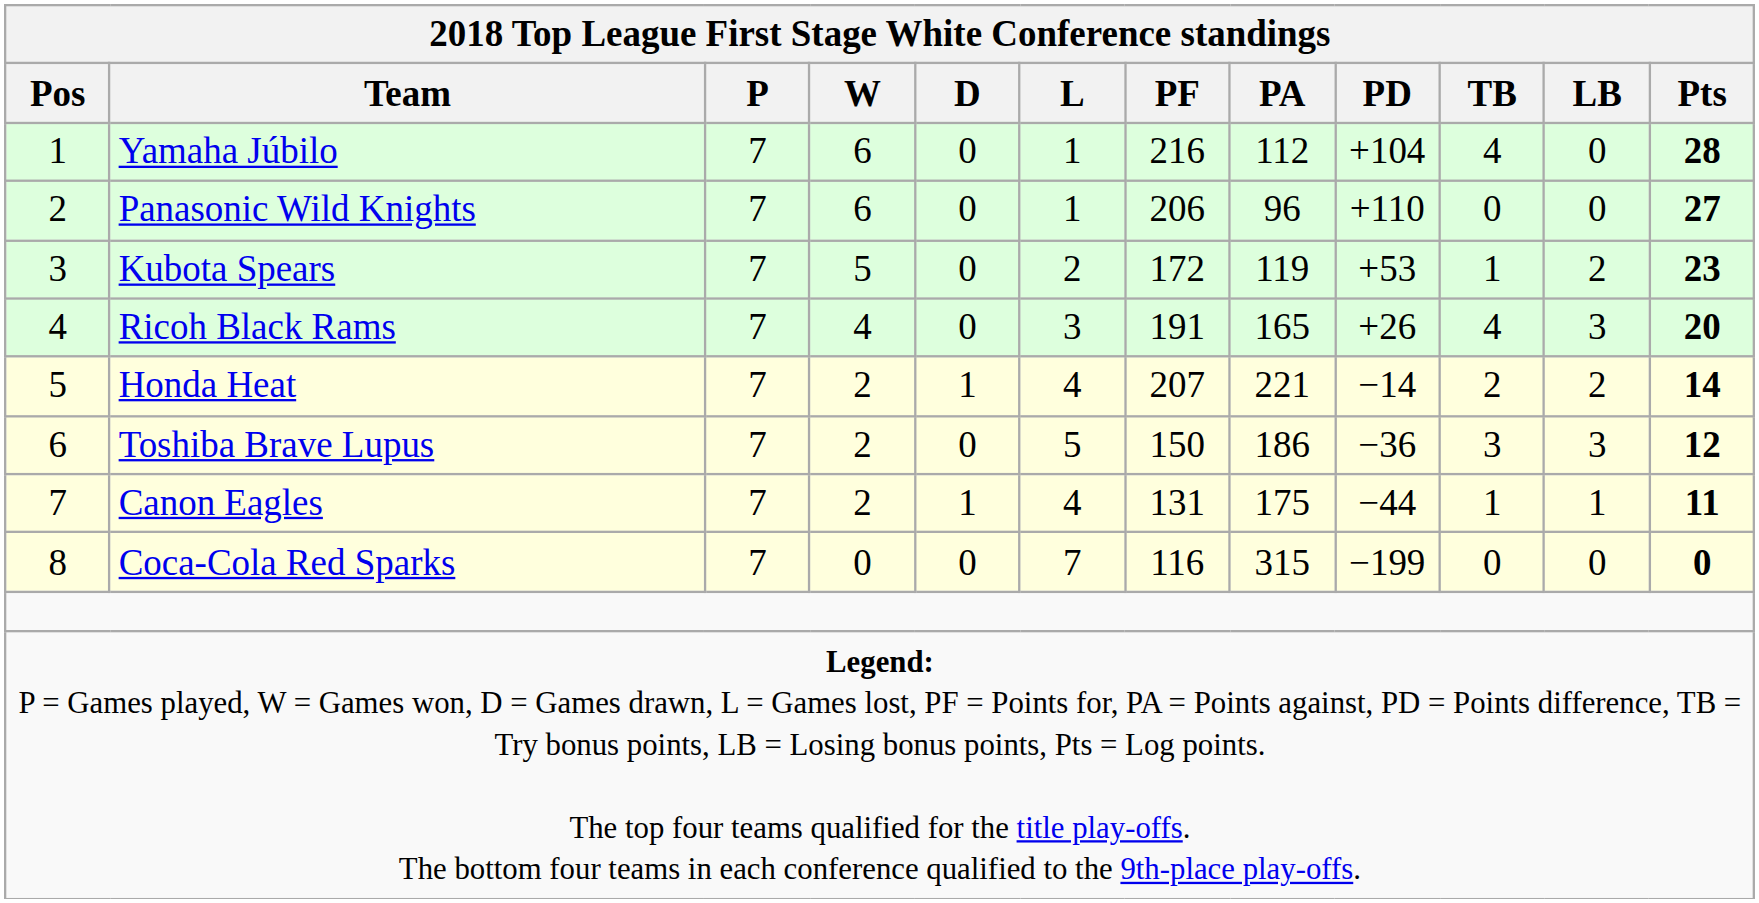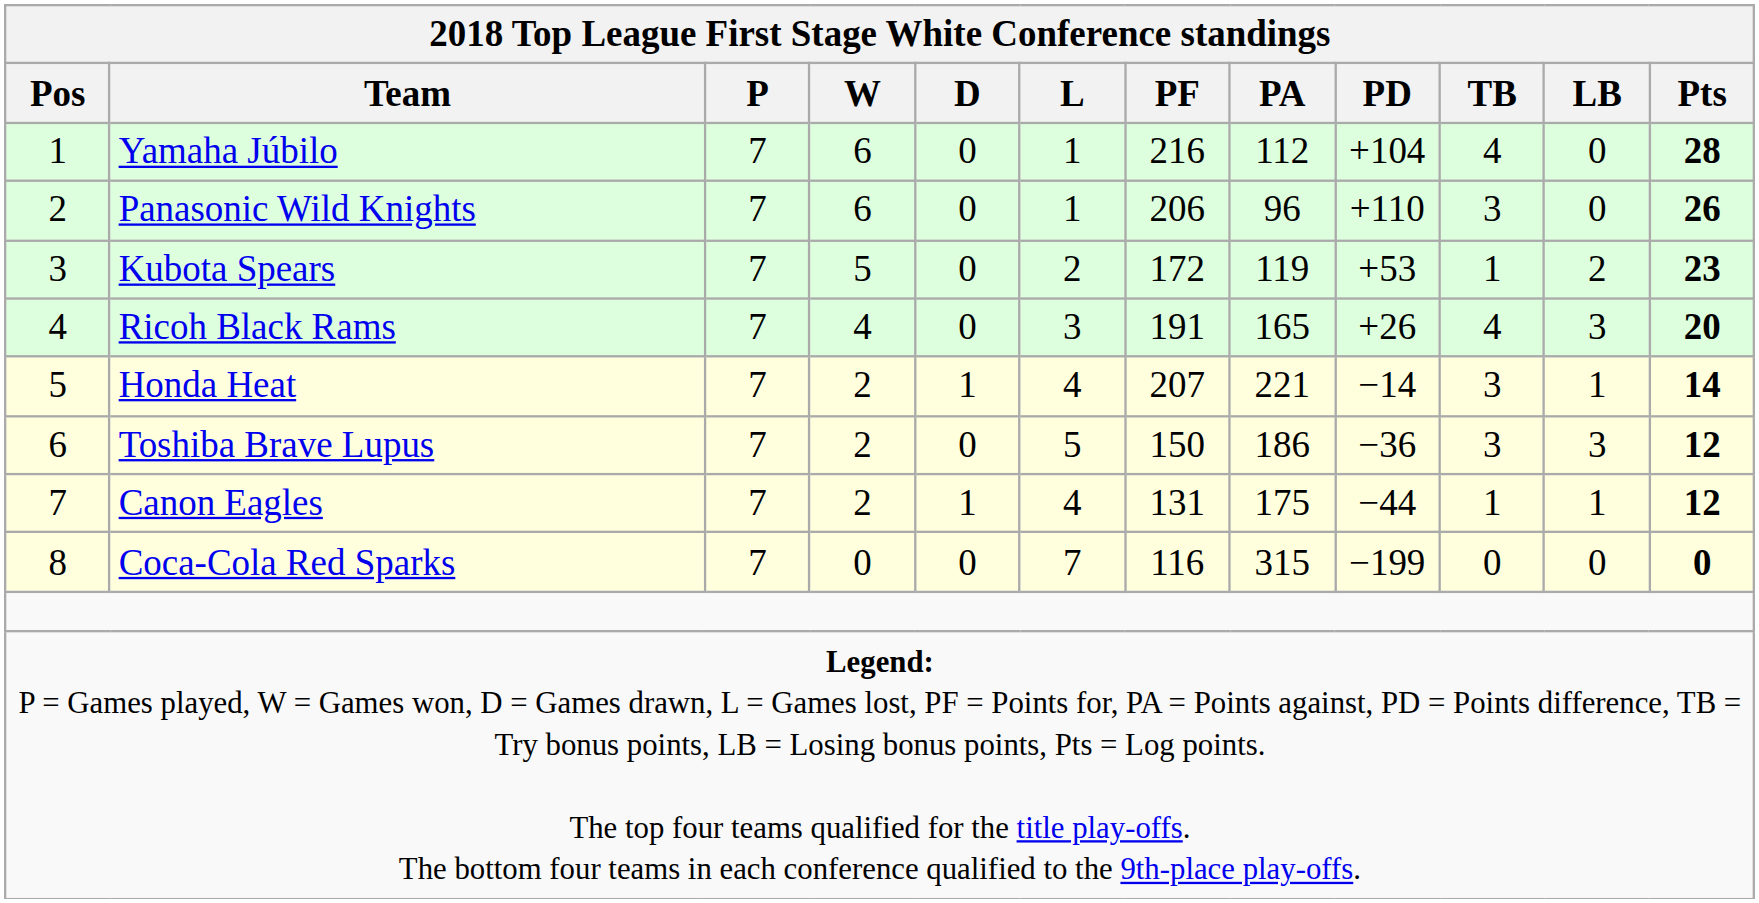(1492, 209) 0 -> (1492, 209) 3
(1702, 209) 27 -> (1702, 209) 26
(1492, 385) 2 -> (1492, 385) 3
(1597, 385) 2 -> (1597, 385) 1
(1702, 502) 11 -> (1702, 502) 12
